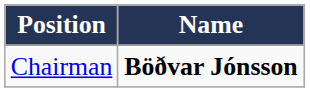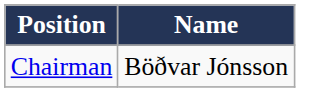(211, 65) bold -> (206, 65) normal
